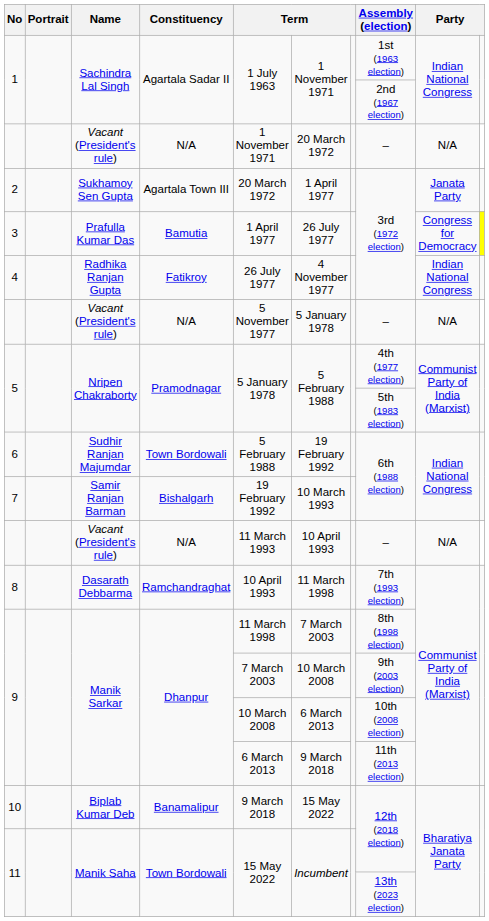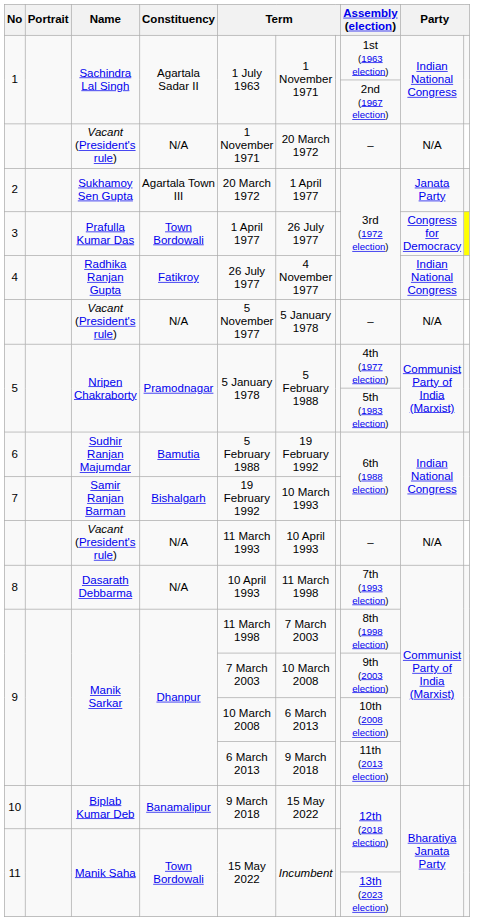(186, 233) Bamutia -> (179, 233) Town Bordowali
(186, 454) Town Bordowali -> (179, 454) Bamutia
(186, 587) Ramchandraghat -> (179, 587) N/A
